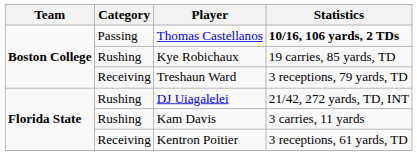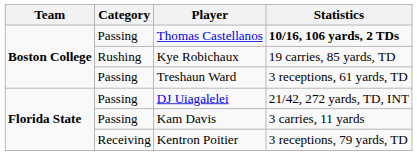(124, 77) Receiving -> (118, 77) Passing
(338, 77) 3 receptions, 79 yards, TD -> (338, 77) 3 receptions, 61 yards, TD
(119, 98) Rushing -> (118, 98) Passing
(119, 119) Rushing -> (118, 119) Passing
(338, 139) 3 receptions, 61 yards, TD -> (338, 139) 3 receptions, 79 yards, TD
